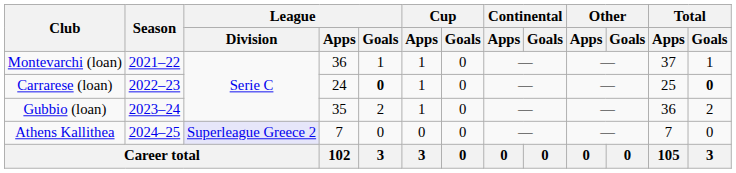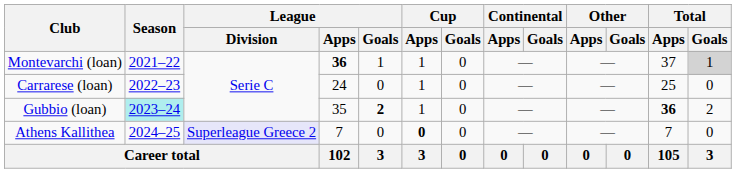(339, 62) normal -> (339, 62) bold
(710, 62) no background -> (710, 62) lightgrey background
(380, 86) bold -> (380, 86) normal
(710, 86) bold -> (710, 86) normal
(154, 109) no background -> (154, 109) paleturquoise background
(380, 109) normal -> (380, 109) bold
(668, 109) normal -> (668, 109) bold
(422, 132) normal -> (422, 132) bold
